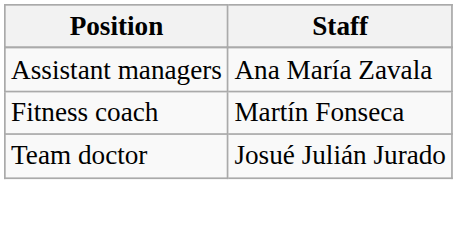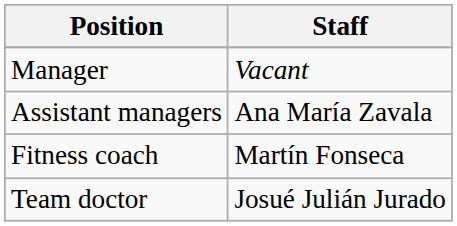+ row: (59, 69)
